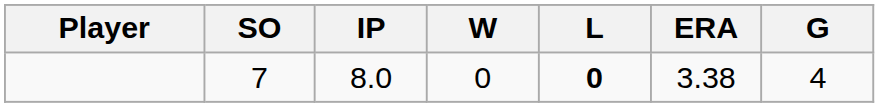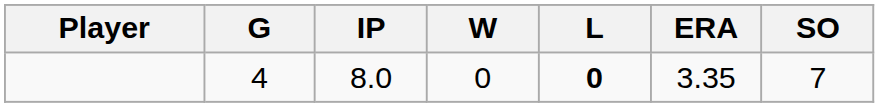columns swapped: (818, 28) <-> (259, 28)
(706, 76) 3.38 -> (706, 76) 3.35
